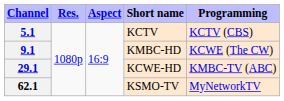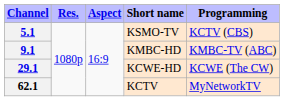(142, 31) KCTV -> (153, 31) KSMO-TV
(231, 50) KCWE (The CW) -> (233, 50) KMBC-TV (ABC)
(233, 68) KMBC-TV (ABC) -> (231, 68) KCWE (The CW)
(153, 86) KSMO-TV -> (142, 86) KCTV
